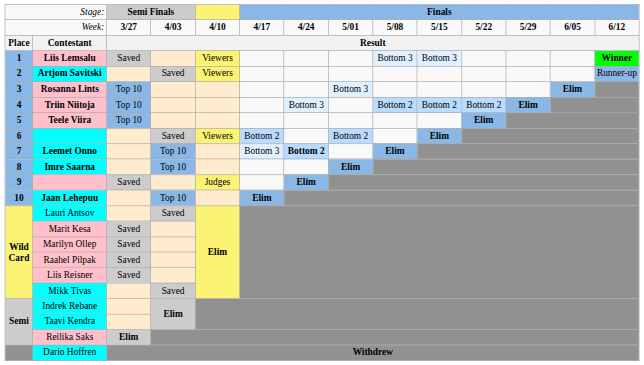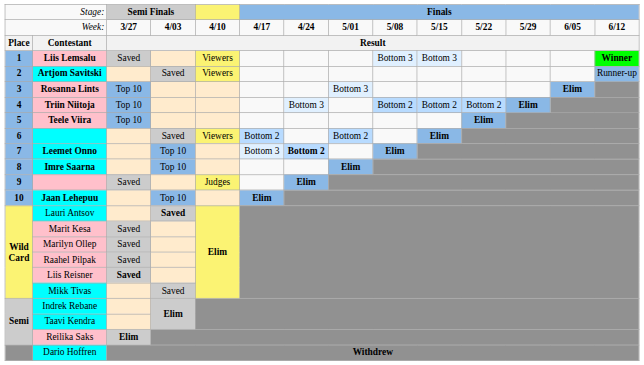(173, 213) normal -> (173, 213) bold
(129, 275) normal -> (129, 275) bold
